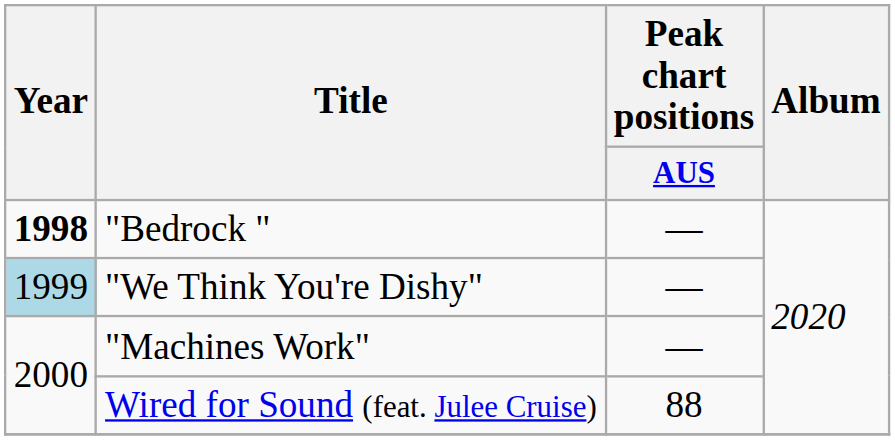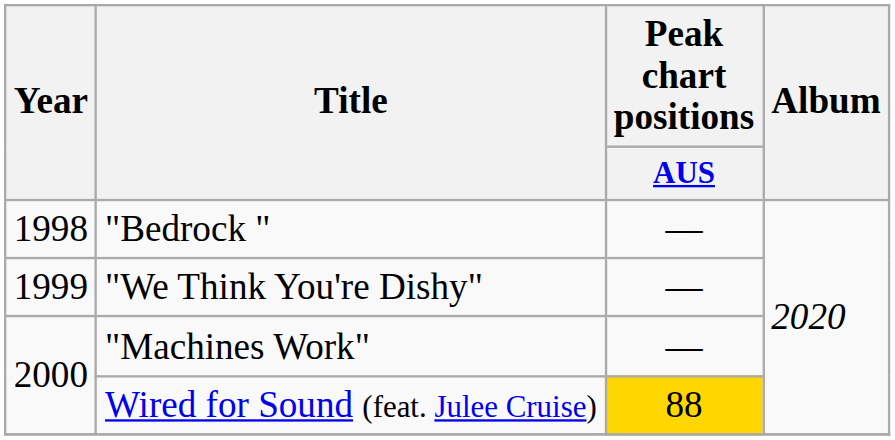(51, 228) bold -> (51, 228) normal
(51, 286) lightblue background -> (51, 286) no background
(684, 404) no background -> (684, 404) gold background
